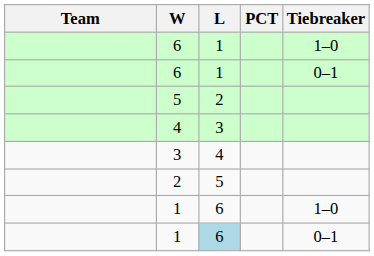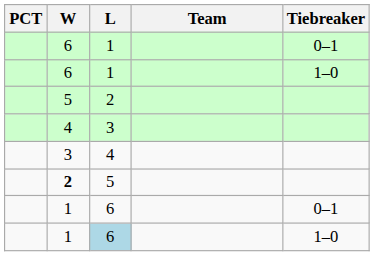columns swapped: (80, 18) <-> (262, 18)
(326, 45) 1–0 -> (326, 45) 0–1
(326, 73) 0–1 -> (326, 73) 1–0
(177, 182) normal -> (68, 182) bold
(326, 209) 1–0 -> (326, 209) 0–1
(326, 237) 0–1 -> (326, 237) 1–0
